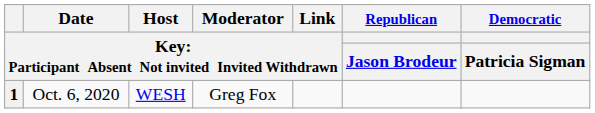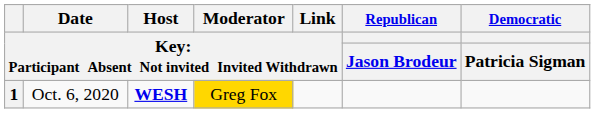(161, 94) normal -> (161, 94) bold
(243, 94) no background -> (244, 94) gold background
